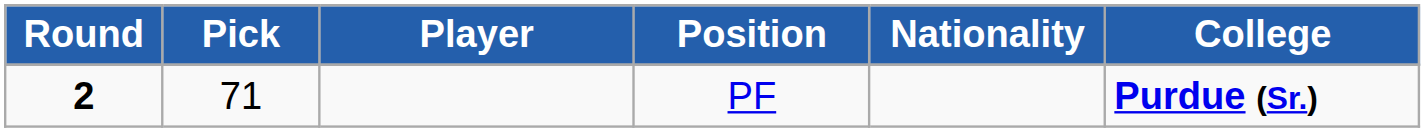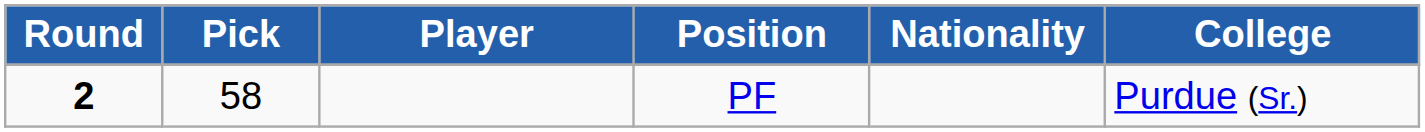(241, 95) 71 -> (241, 95) 58
(1216, 95) bold -> (1211, 95) normal
